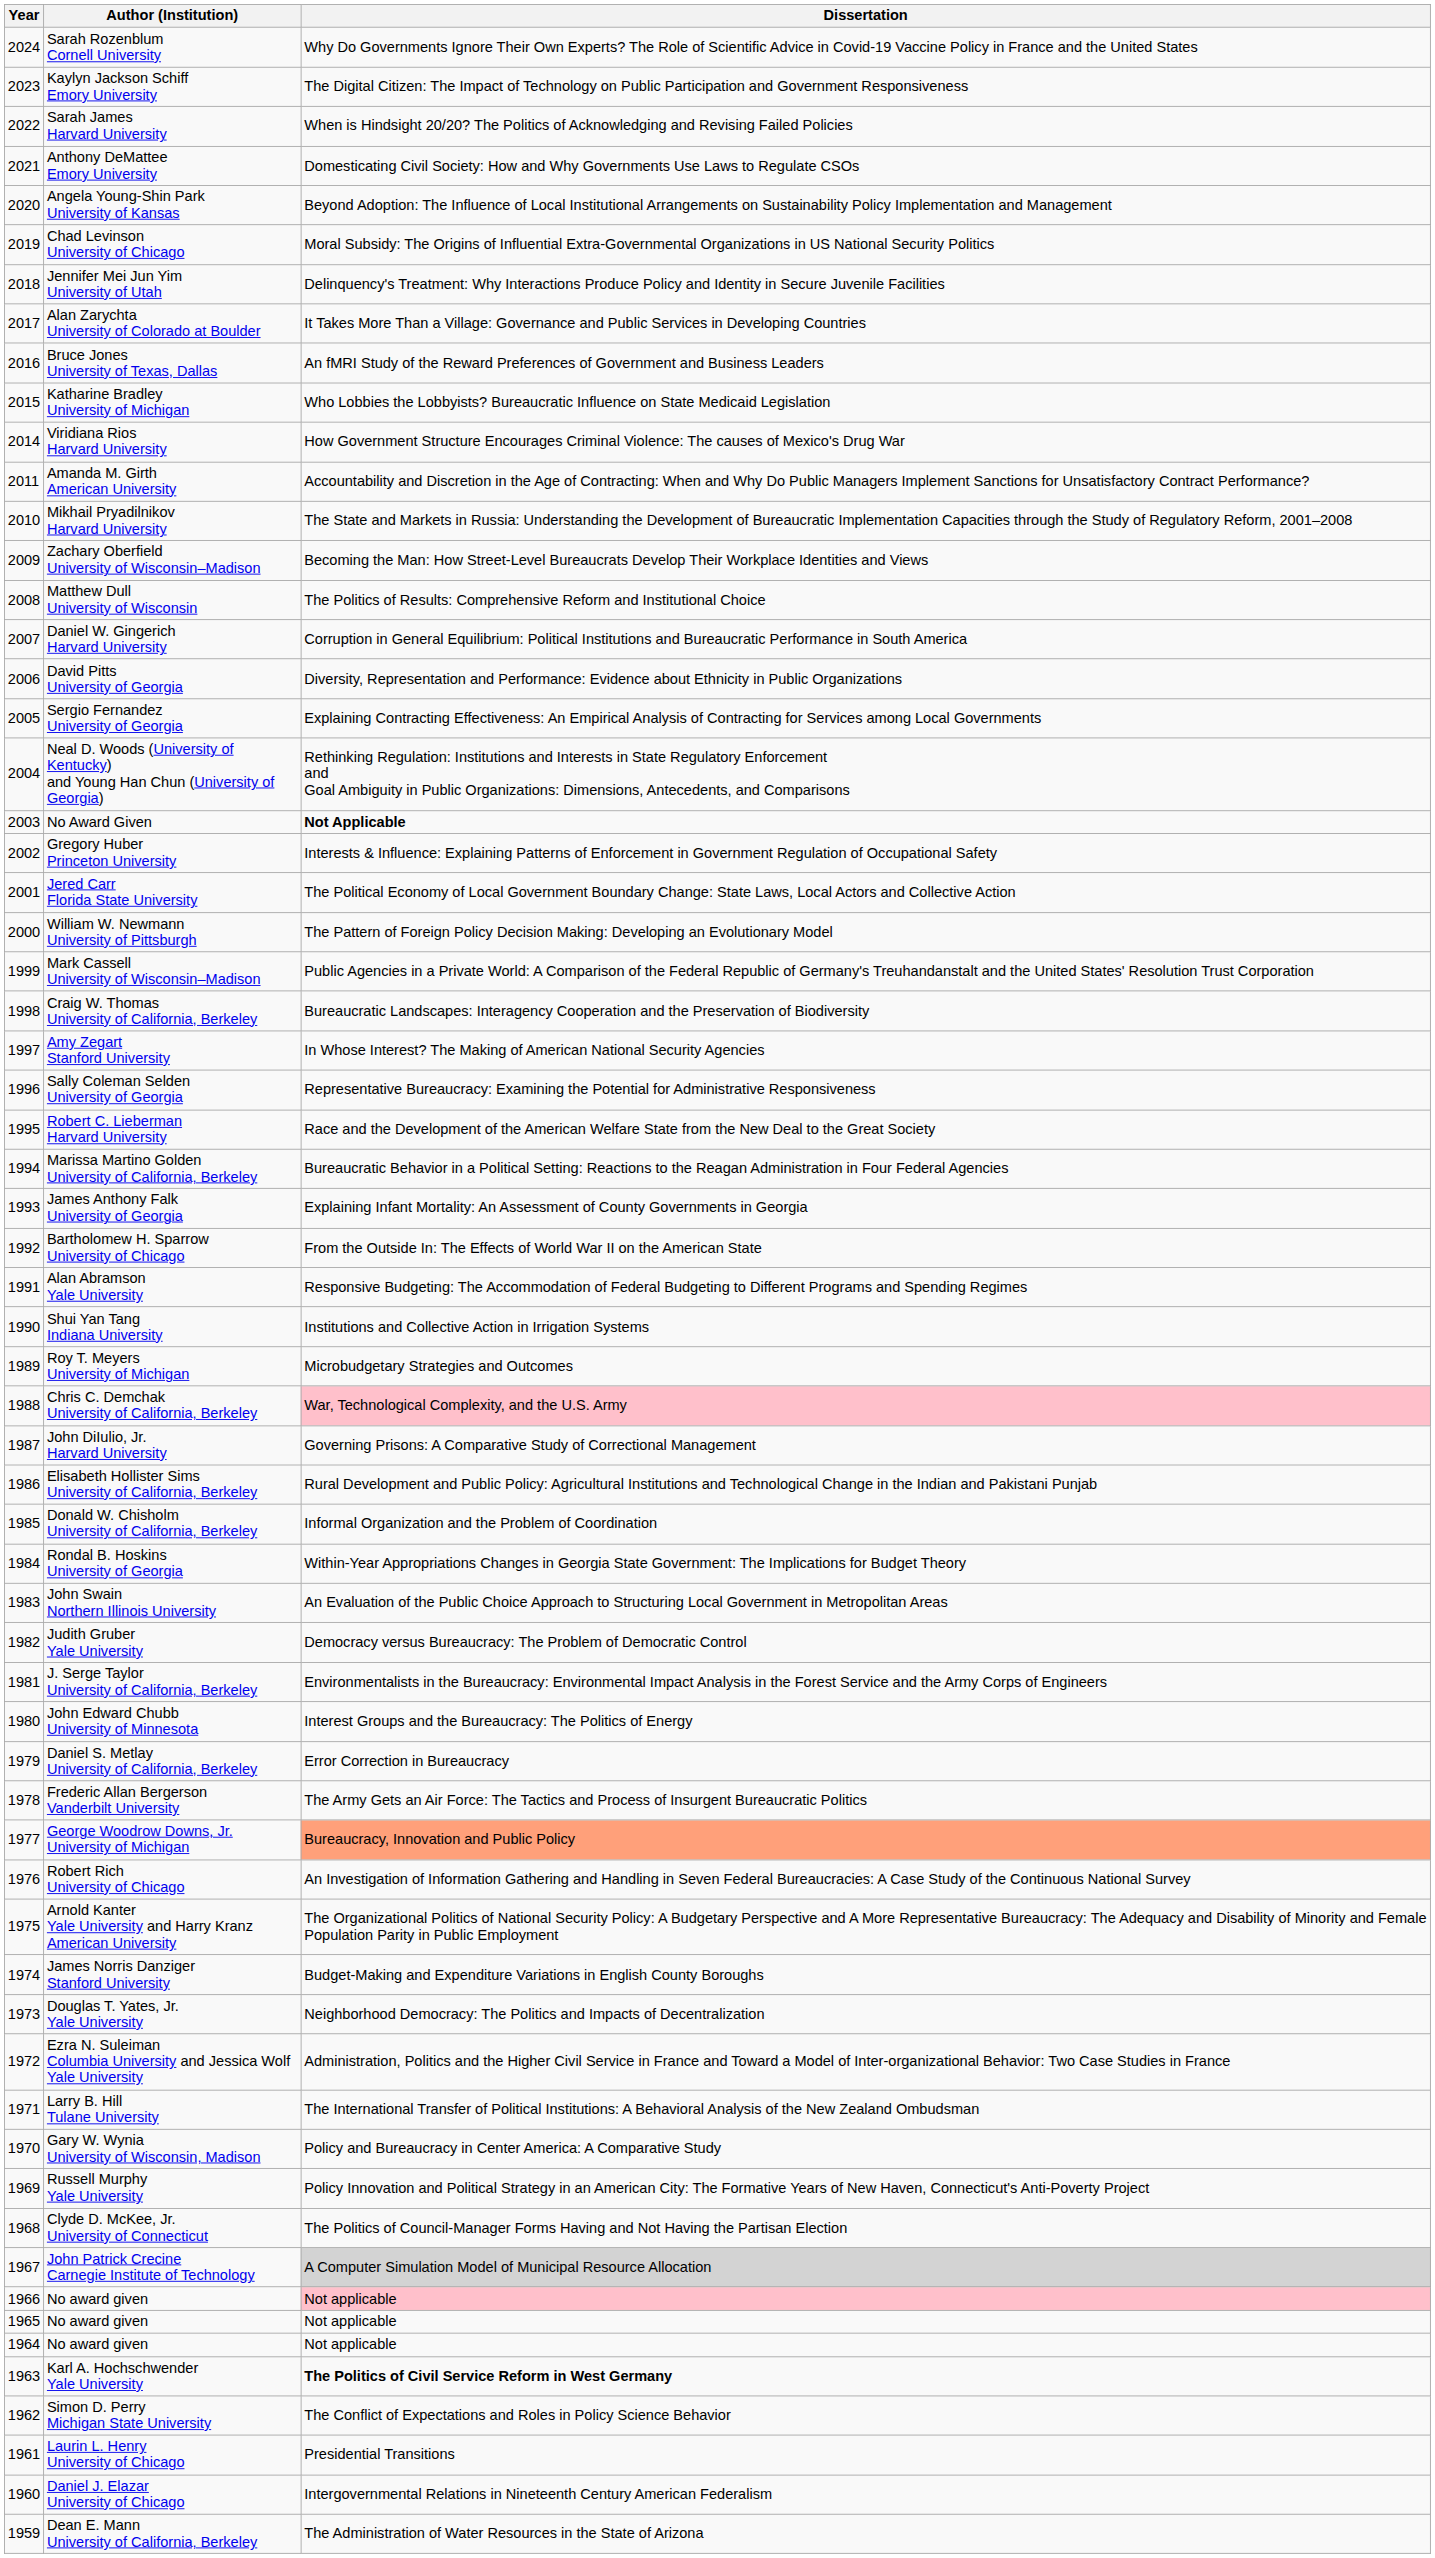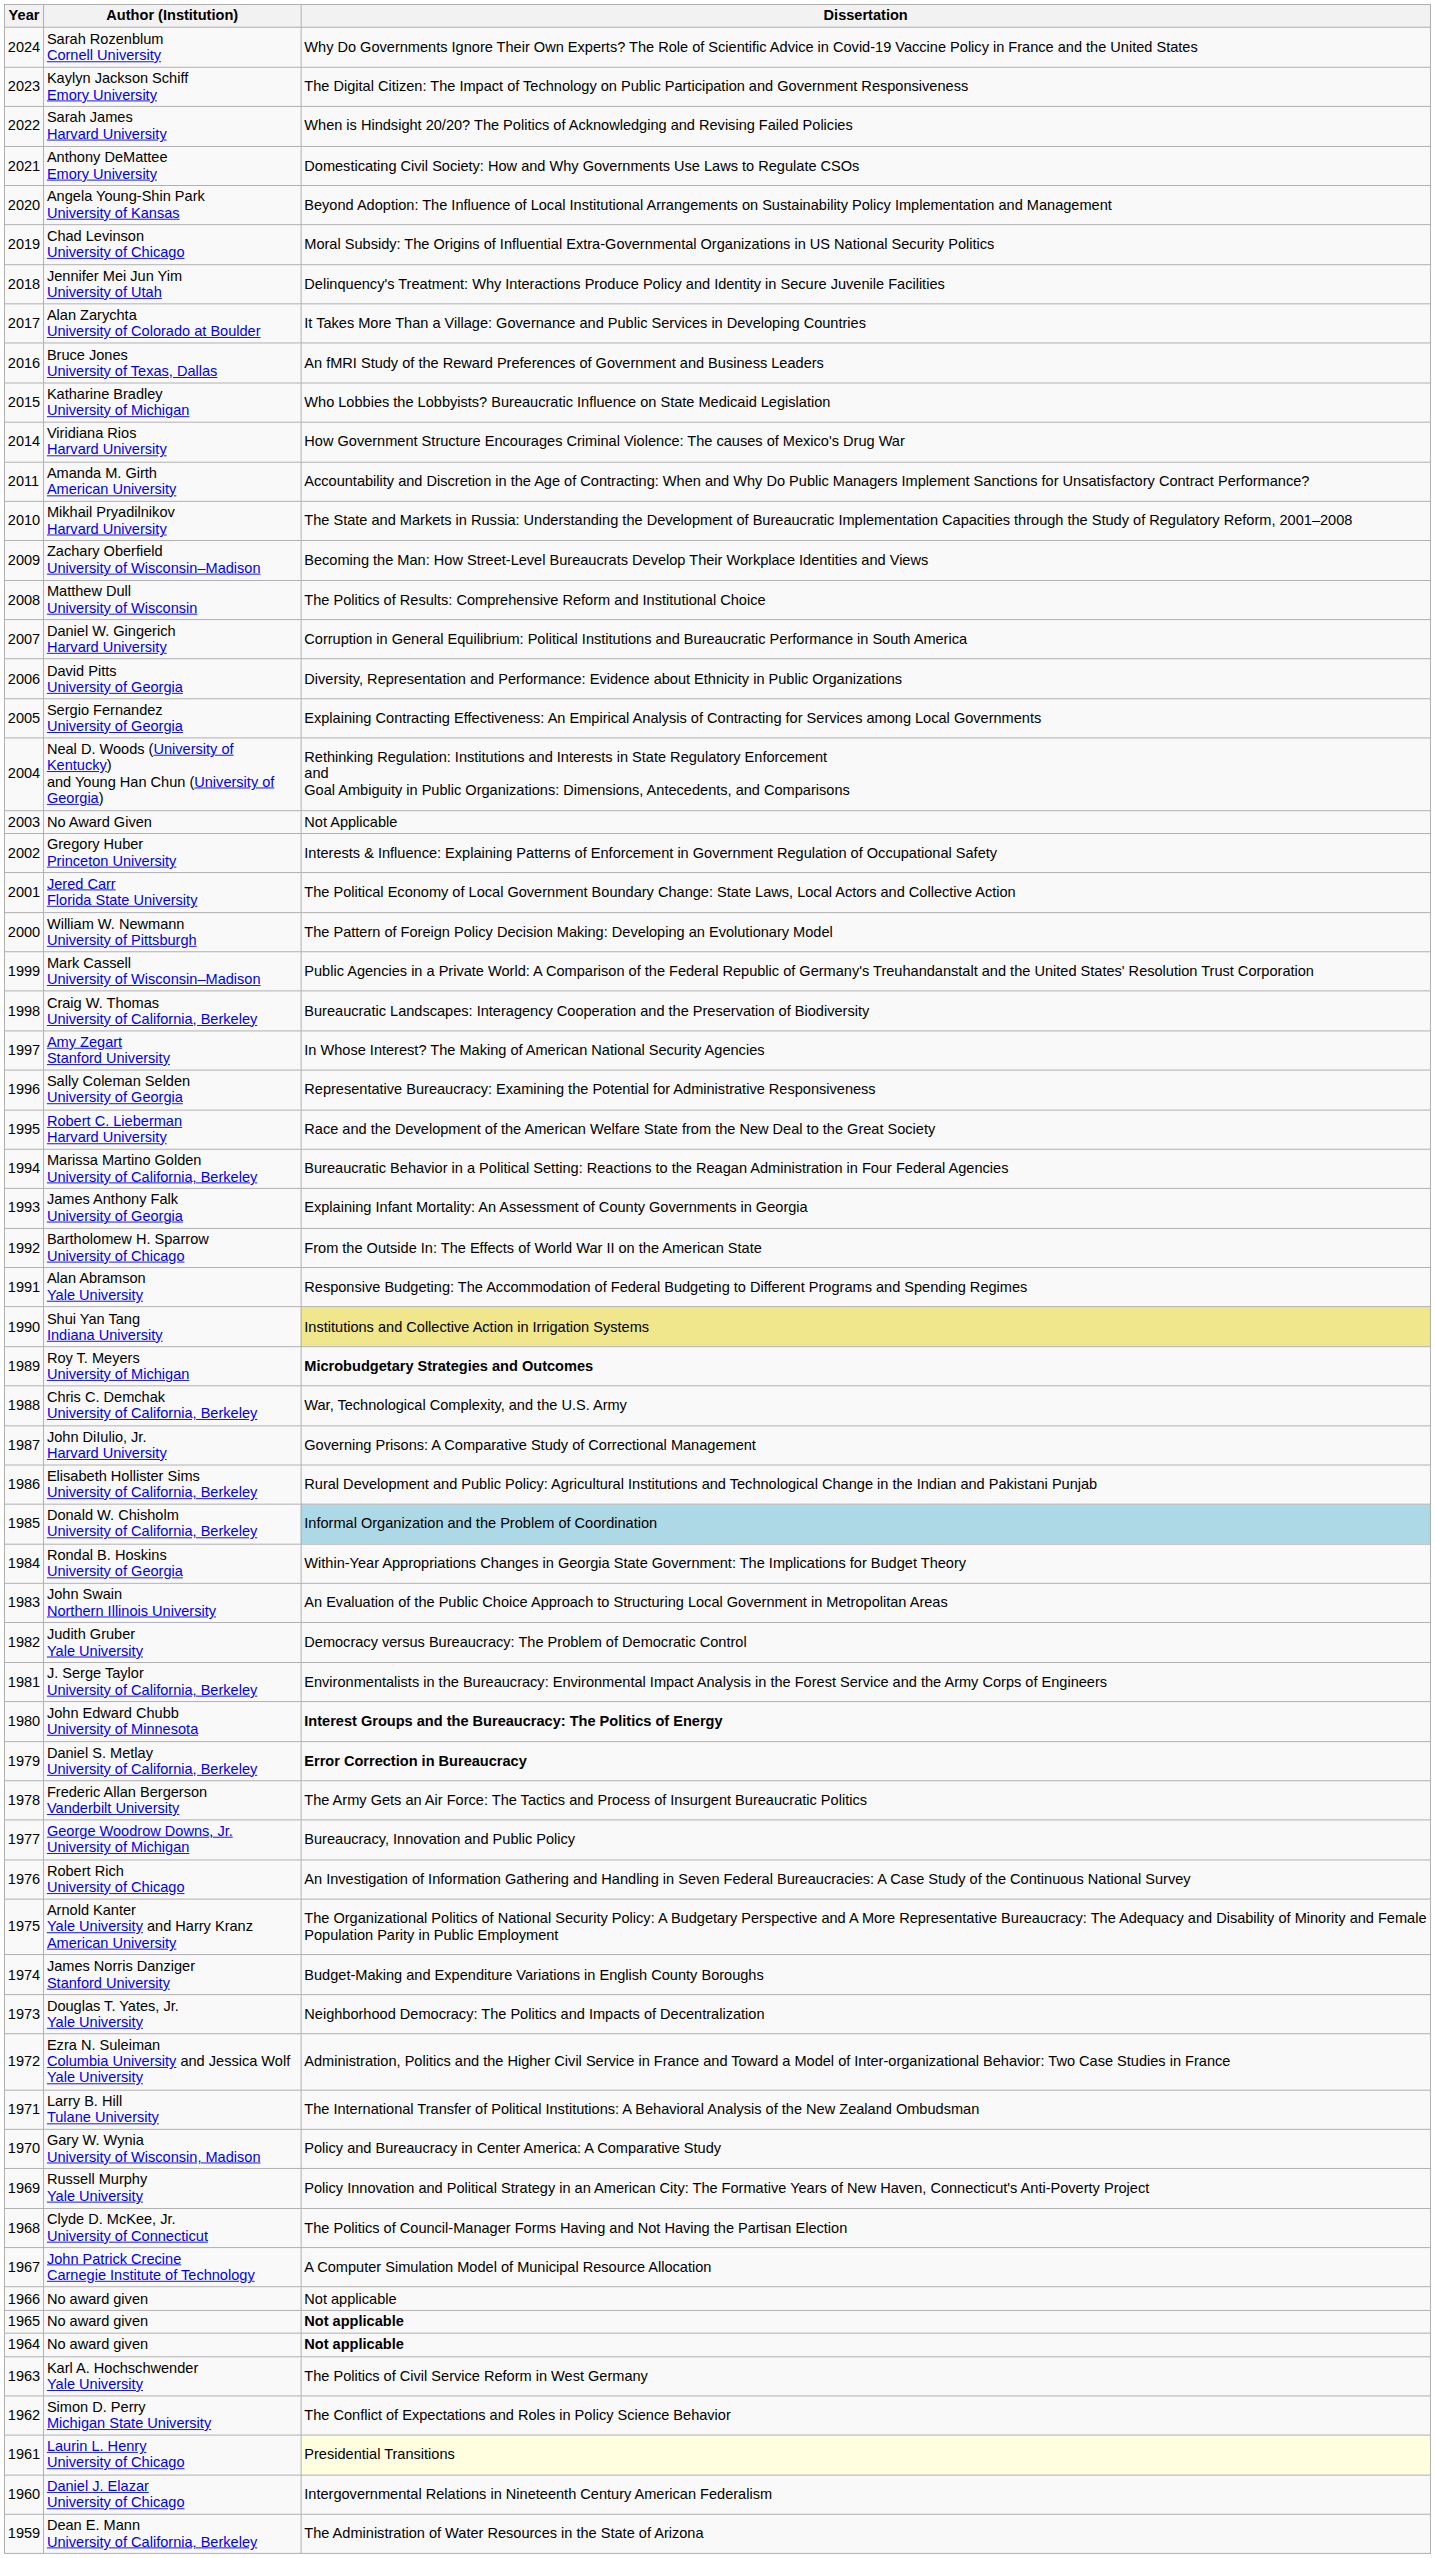(355, 821) bold -> (351, 821) normal
(477, 1326) no background -> (477, 1326) khaki background
(439, 1366) normal -> (449, 1366) bold
(466, 1405) pink background -> (466, 1405) no background
(481, 1524) no background -> (481, 1524) lightblue background
(498, 1721) normal -> (513, 1721) bold
(407, 1760) normal -> (416, 1760) bold
(440, 1839) lightsalmon background -> (440, 1839) no background
(508, 2267) lightgrey background -> (508, 2267) no background
(350, 2298) pink background -> (350, 2298) no background
(350, 2321) normal -> (354, 2321) bold
(350, 2344) normal -> (354, 2344) bold
(488, 2376) bold -> (476, 2376) normal
(380, 2455) no background -> (380, 2455) lightyellow background
